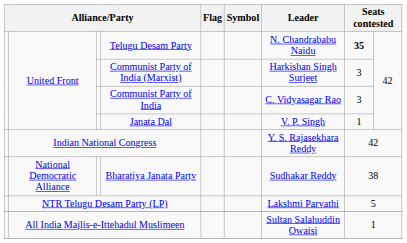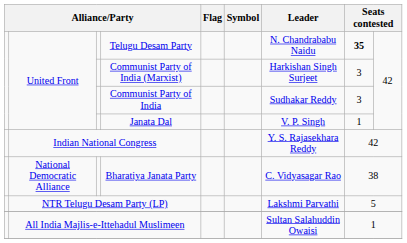(303, 100) C. Vidyasagar Rao -> (303, 100) Sudhakar Reddy
(303, 176) Sudhakar Reddy -> (303, 176) C. Vidyasagar Rao
